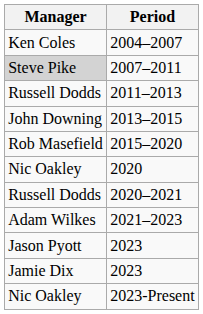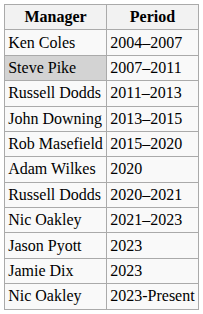(45, 169) Nic Oakley -> (52, 169) Adam Wilkes
(52, 220) Adam Wilkes -> (45, 220) Nic Oakley
